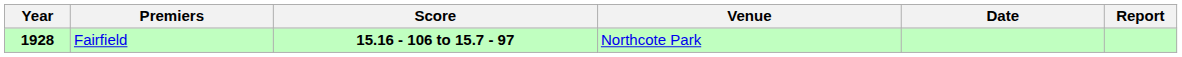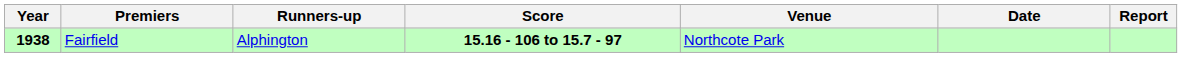+ column: (319, 16)
(37, 40) 1928 -> (33, 40) 1938
